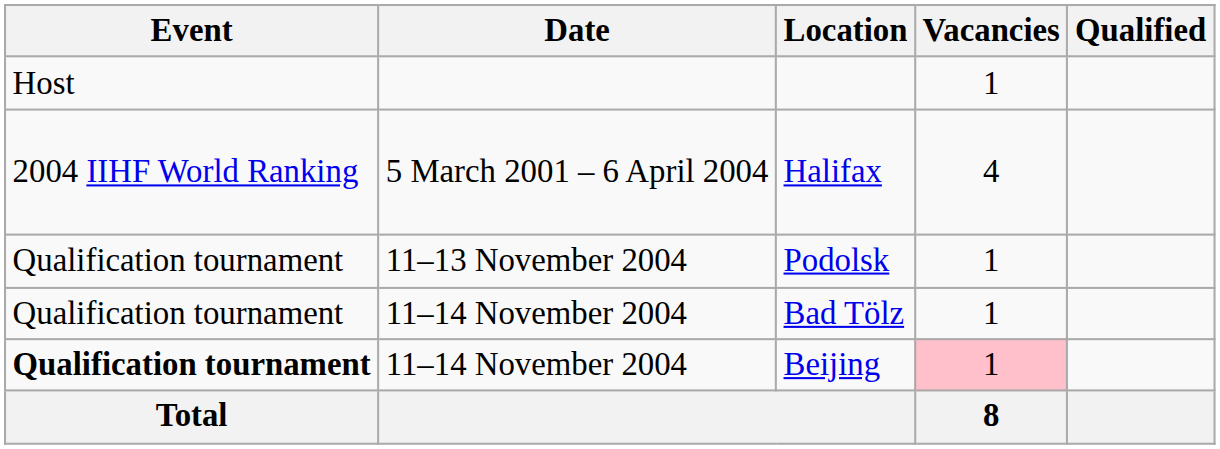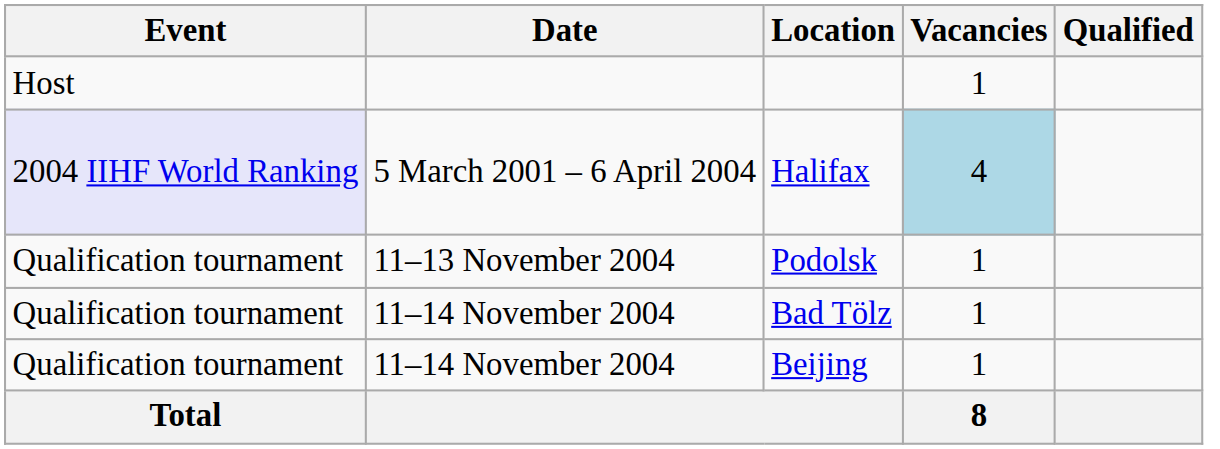(185, 171) no background -> (185, 171) lavender background
(991, 171) no background -> (979, 171) lightblue background
(192, 364) bold -> (178, 364) normal
(991, 364) pink background -> (979, 364) no background
